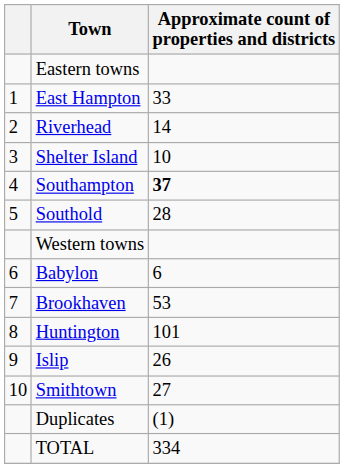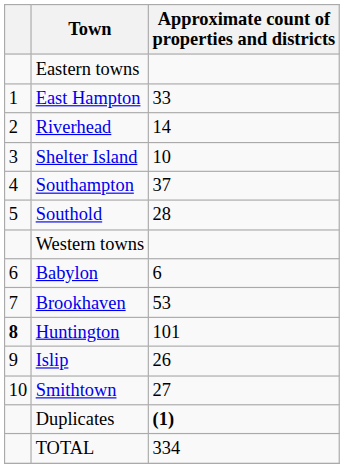(162, 185) bold -> (162, 185) normal
(13, 331) normal -> (13, 331) bold
(163, 419) normal -> (163, 419) bold
